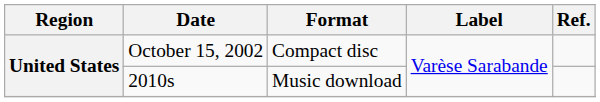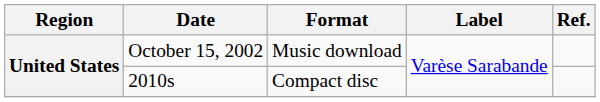(325, 50) Compact disc -> (337, 50) Music download
(337, 81) Music download -> (325, 81) Compact disc
